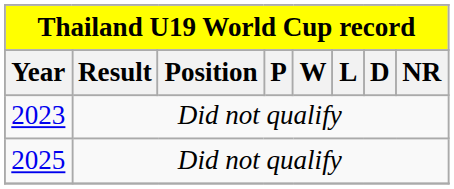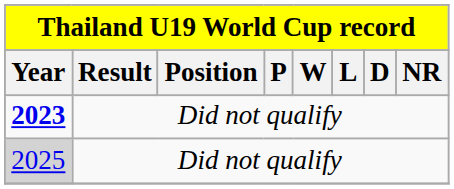(38, 116) normal -> (38, 116) bold
(38, 161) no background -> (38, 161) lightgrey background
